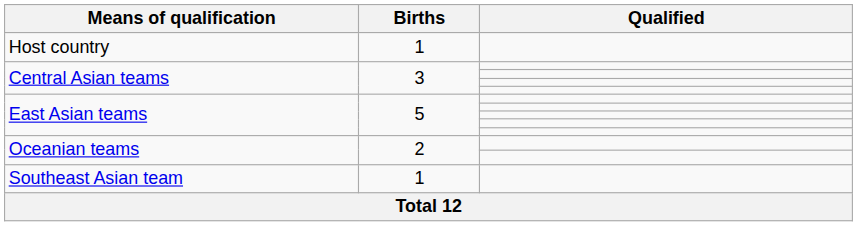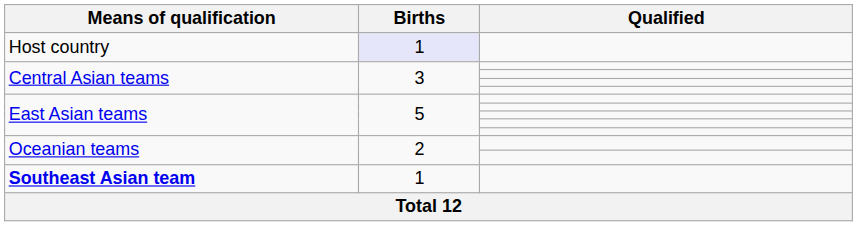(419, 47) no background -> (419, 47) lavender background
(96, 178) normal -> (102, 178) bold
